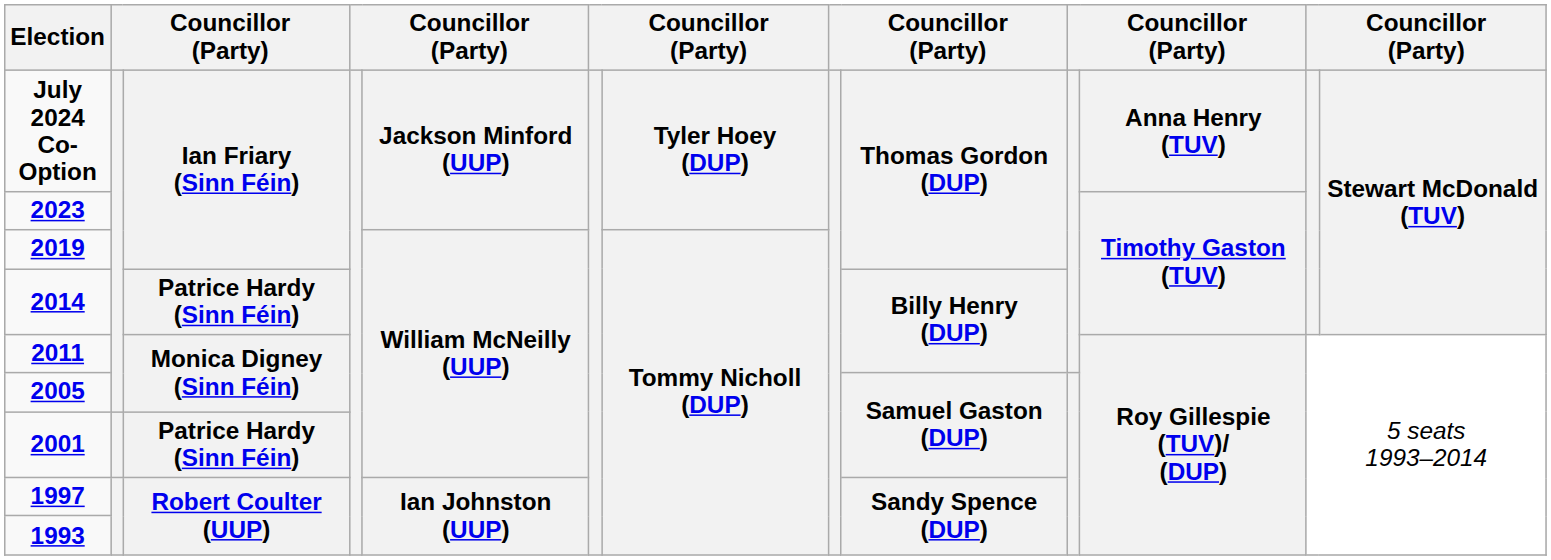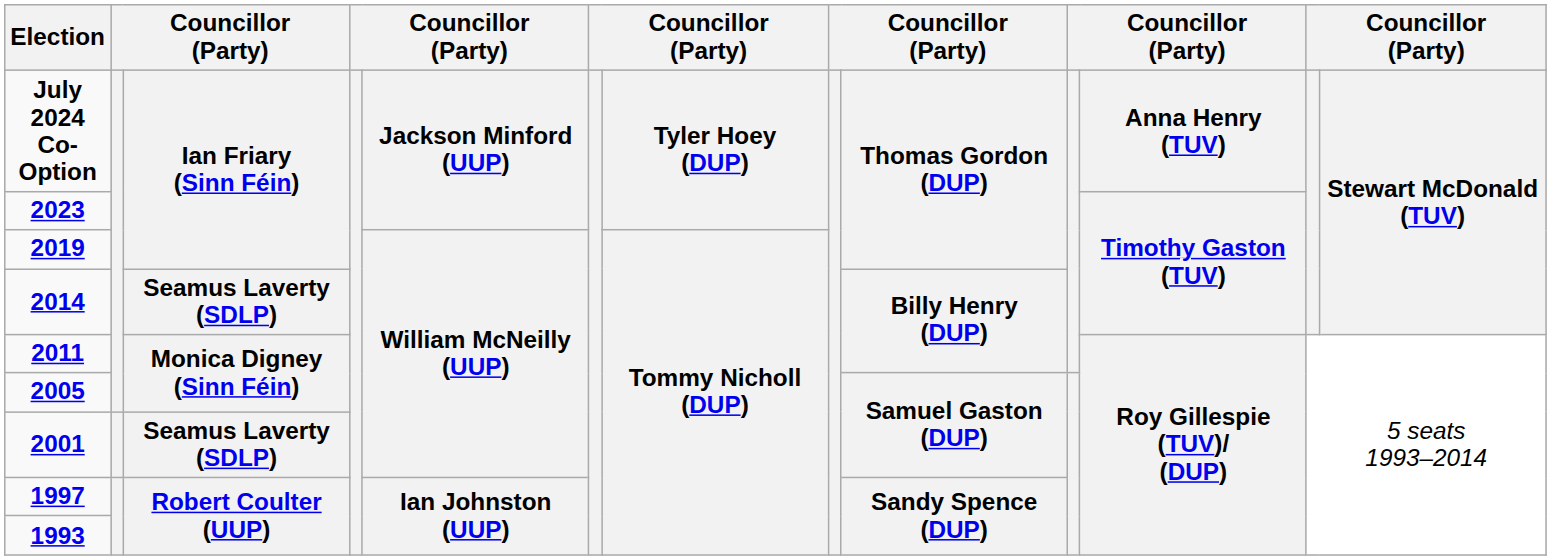(237, 301) Patrice Hardy (Sinn Féin) -> (237, 301) Seamus Laverty (SDLP)
(237, 444) Patrice Hardy (Sinn Féin) -> (237, 444) Seamus Laverty (SDLP)
